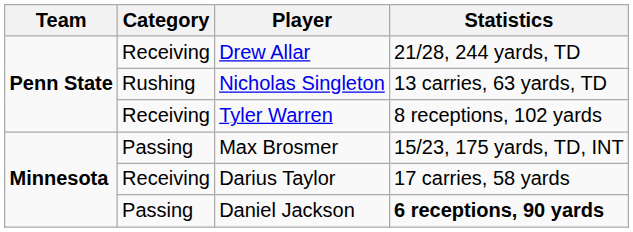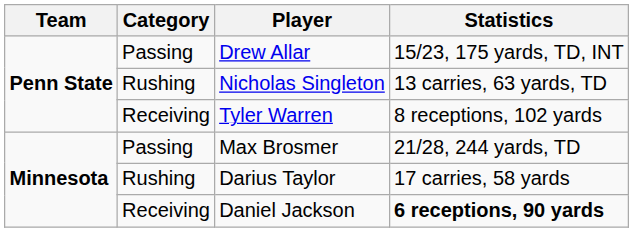(166, 52) Receiving -> (158, 52) Passing
(487, 52) 21/28, 244 yards, TD -> (509, 52) 15/23, 175 yards, TD, INT
(509, 147) 15/23, 175 yards, TD, INT -> (487, 147) 21/28, 244 yards, TD
(166, 178) Receiving -> (159, 178) Rushing
(158, 210) Passing -> (166, 210) Receiving
